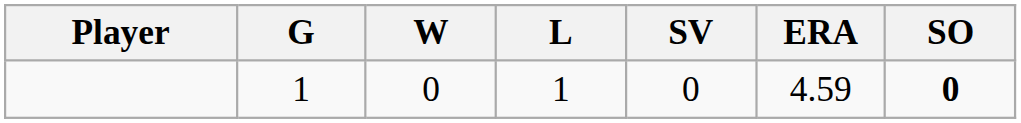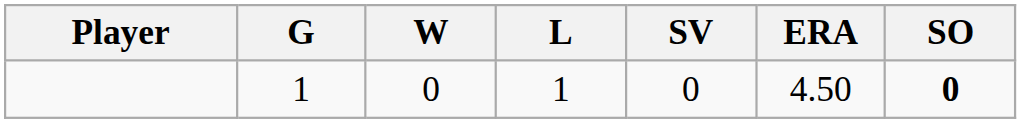(821, 88) 4.59 -> (821, 88) 4.50
